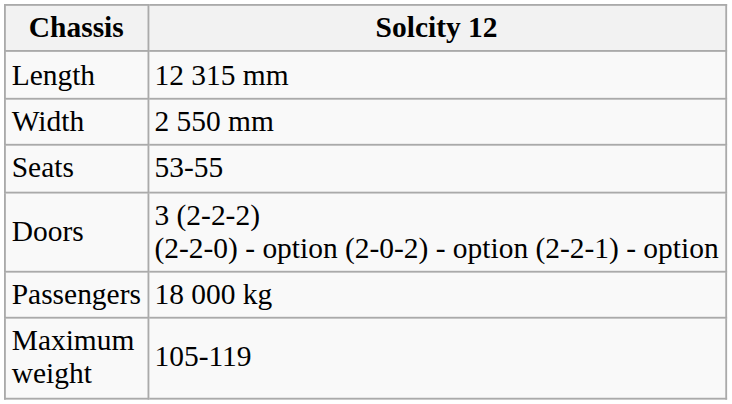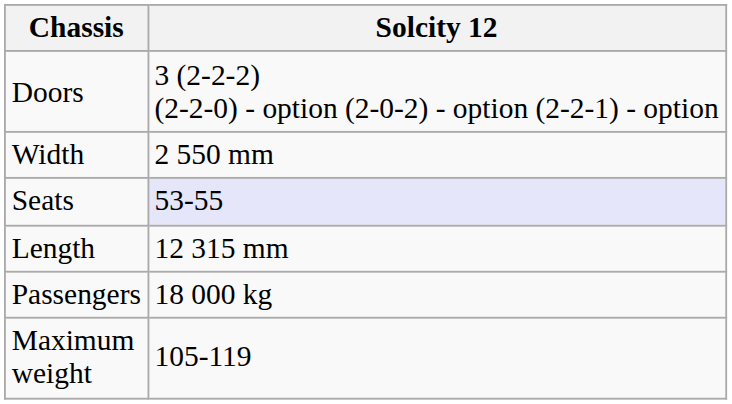rows swapped: (53, 74) <-> (48, 231)
(189, 167) no background -> (189, 201) lavender background
